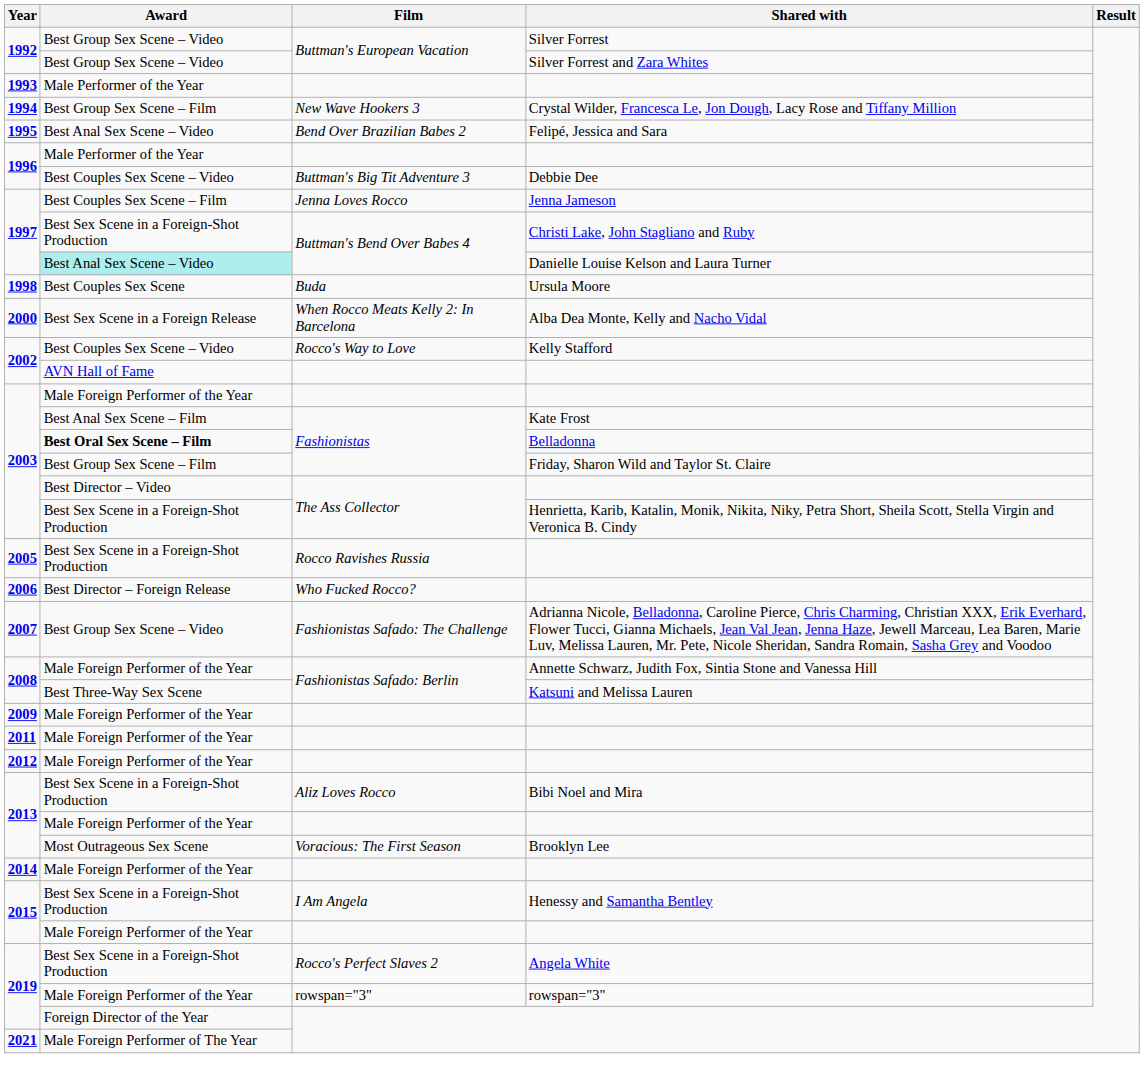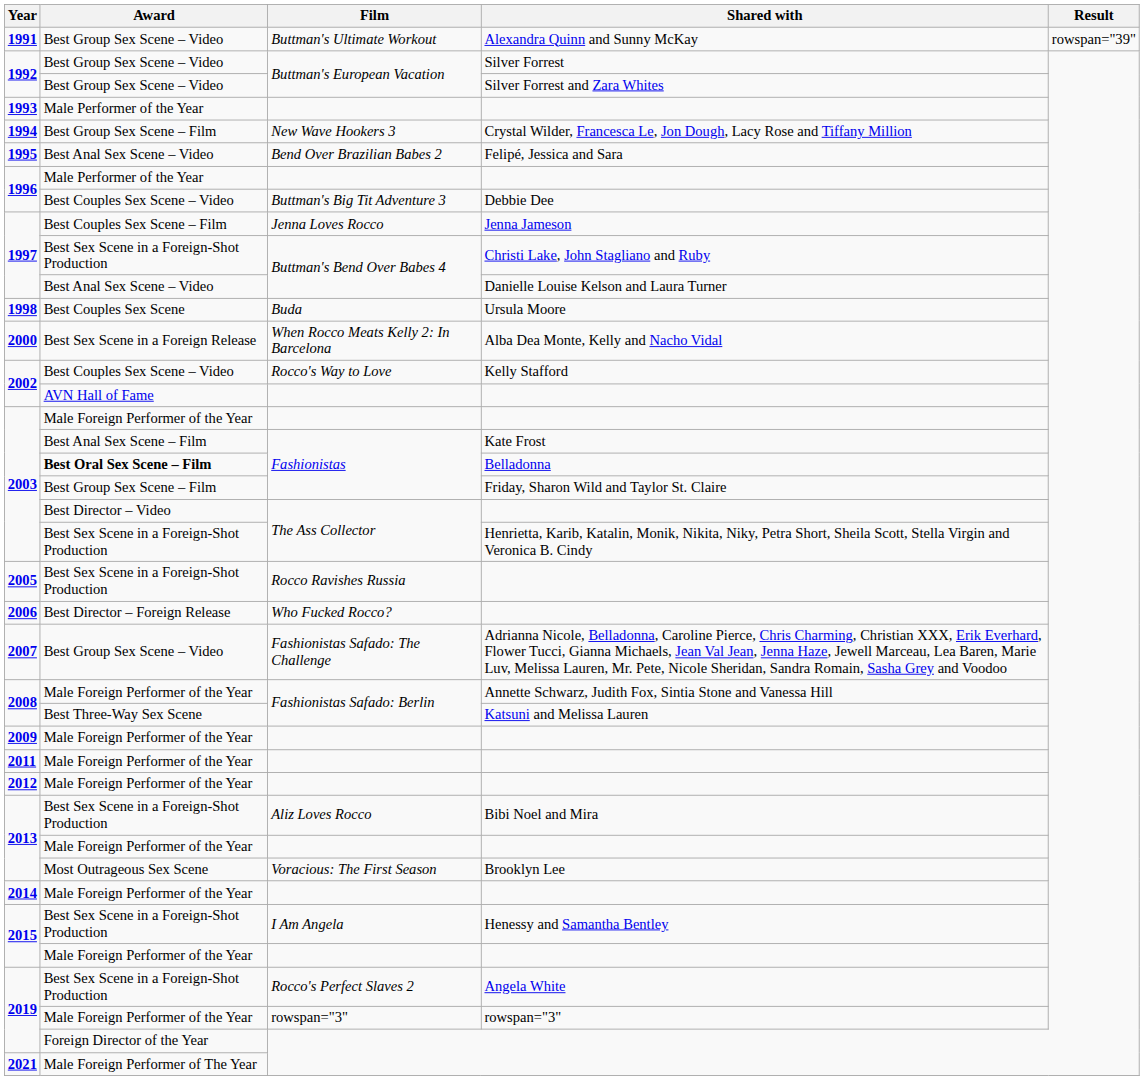+ row: (22, 39)
(129, 263) paleturquoise background -> (129, 286) no background
